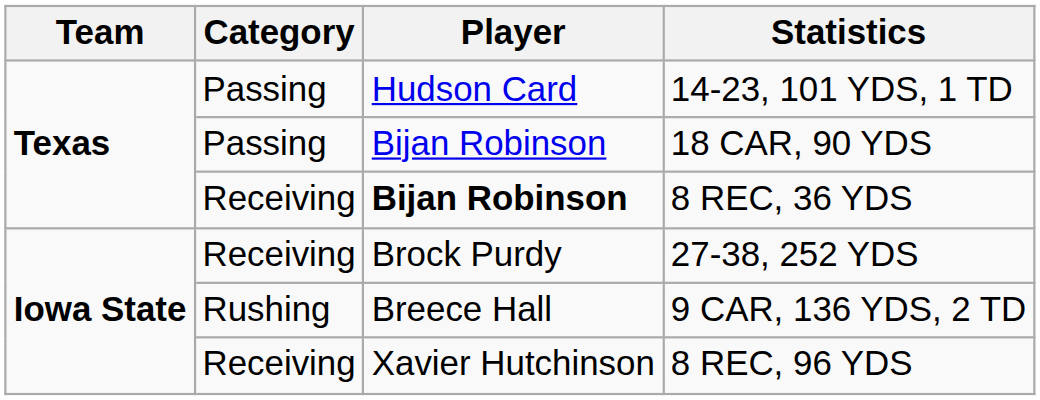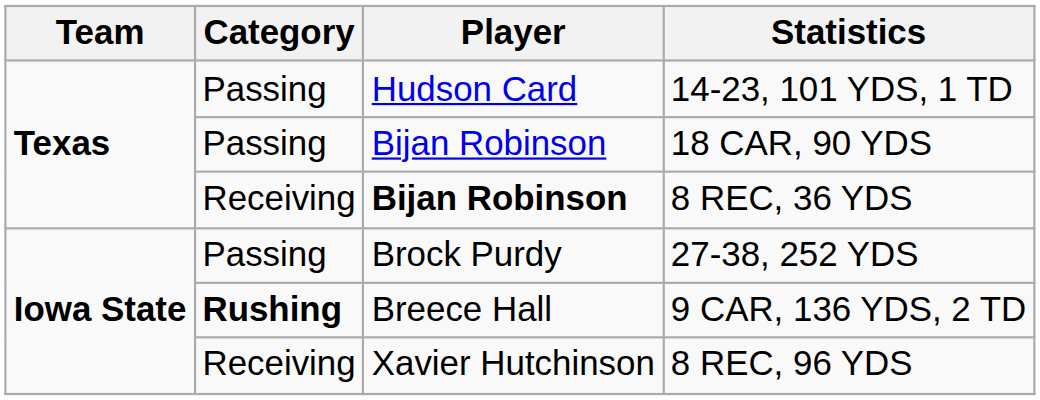(279, 254) Receiving -> (265, 254) Passing
(266, 309) normal -> (272, 309) bold
